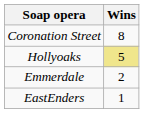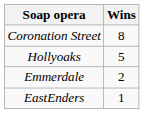(121, 56) khaki background -> (121, 56) no background
